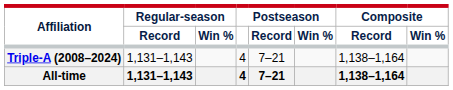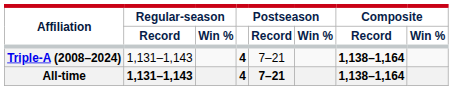(242, 58) normal -> (242, 58) bold
(371, 58) normal -> (371, 58) bold
